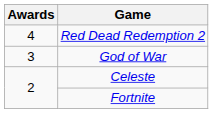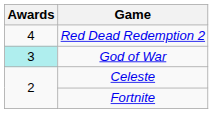(31, 56) no background -> (31, 56) paleturquoise background
